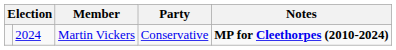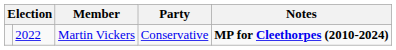(28, 34) 2024 -> (28, 34) 2022
